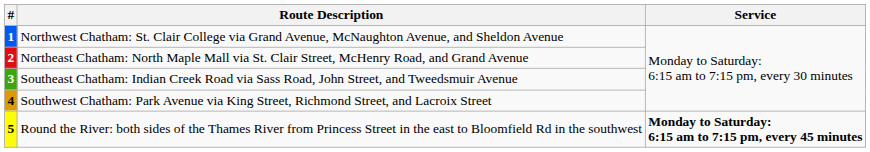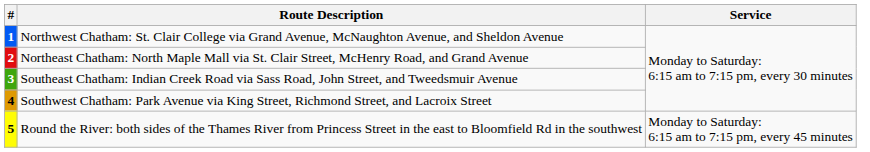(755, 129) bold -> (751, 129) normal
